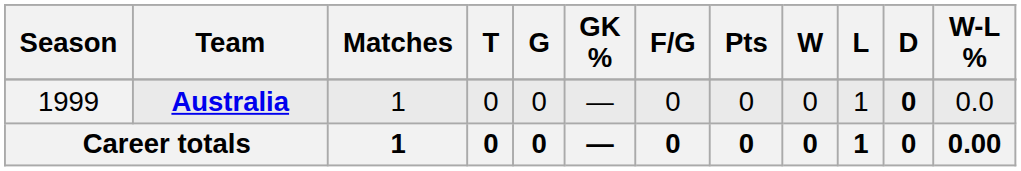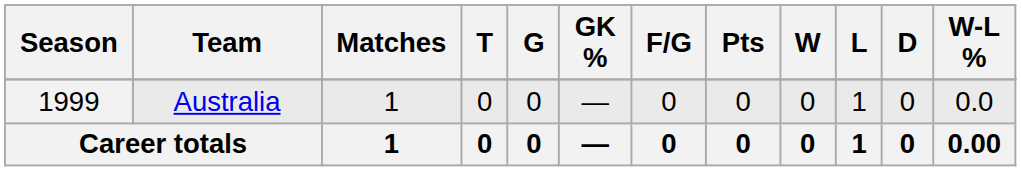(230, 101) bold -> (227, 101) normal
(909, 101) bold -> (908, 101) normal
